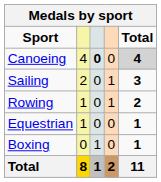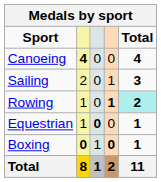(83, 59) normal -> (83, 59) bold
(97, 59) bold -> (97, 59) normal
(137, 59) lightgrey background -> (137, 59) no background
(111, 102) normal -> (111, 102) bold
(137, 102) no background -> (137, 102) paleturquoise background
(97, 124) normal -> (97, 124) bold
(83, 145) normal -> (83, 145) bold
(111, 145) normal -> (111, 145) bold
